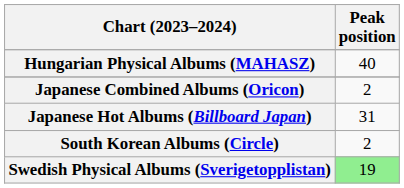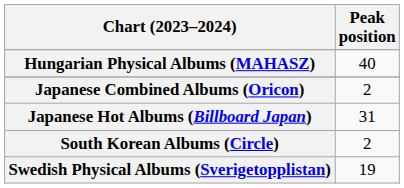(367, 169) lightgreen background -> (367, 169) no background
